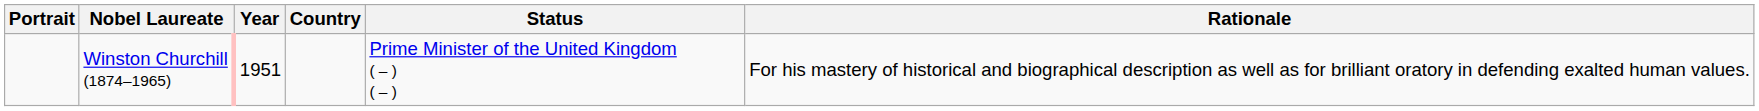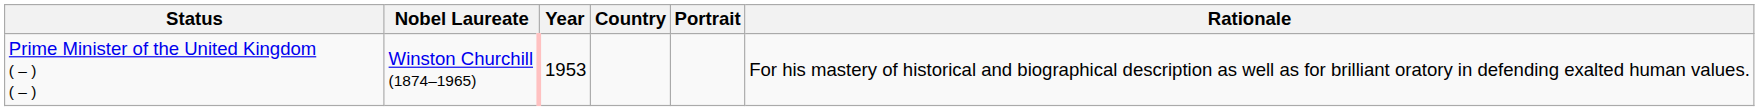columns swapped: (42, 19) <-> (555, 19)
(261, 69) 1951 -> (566, 69) 1953
